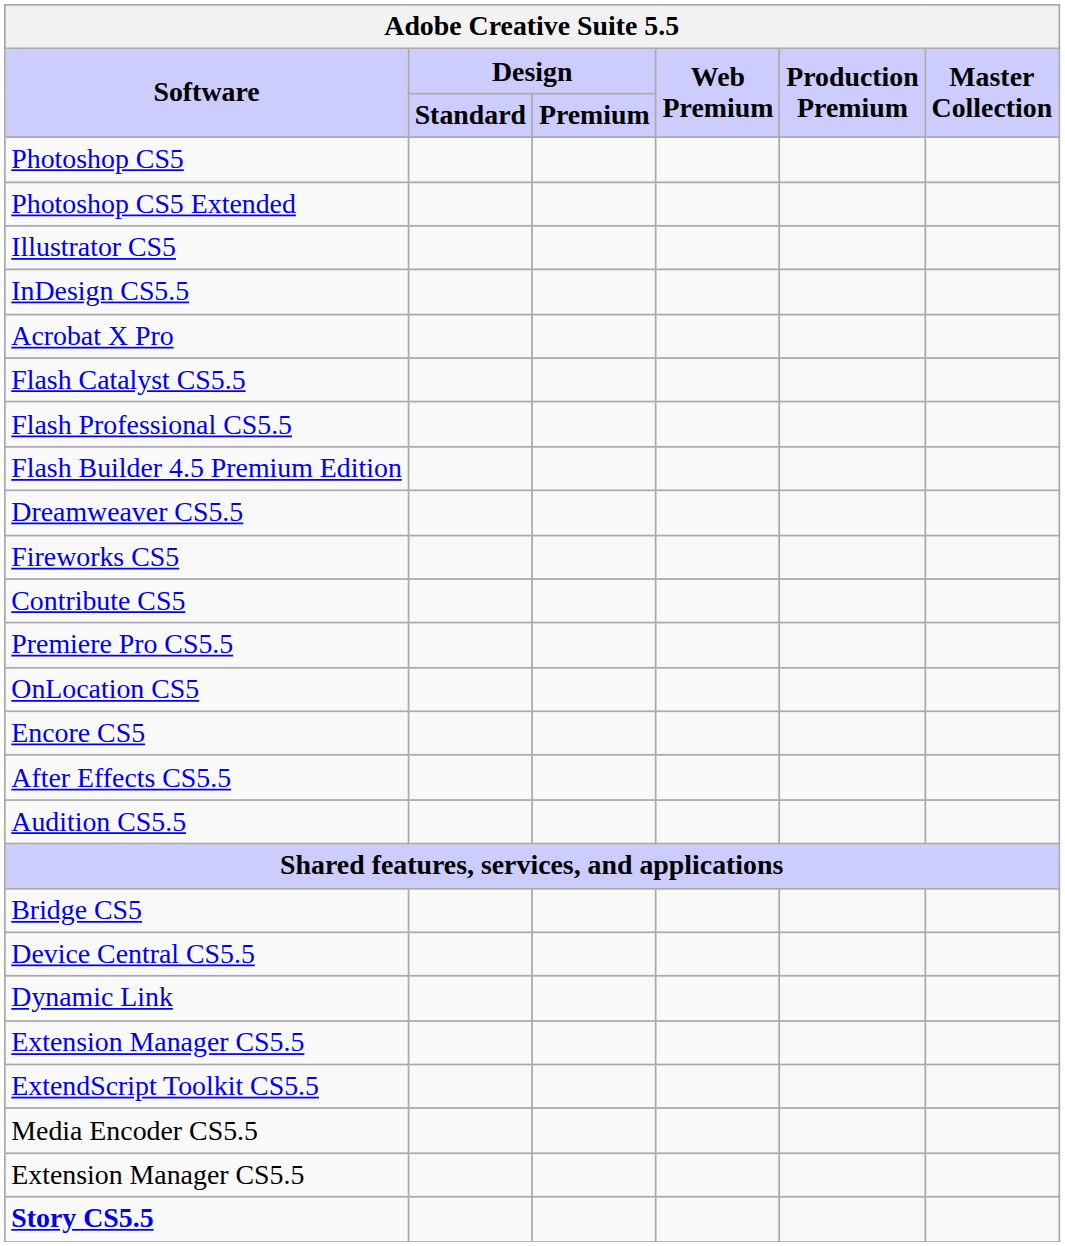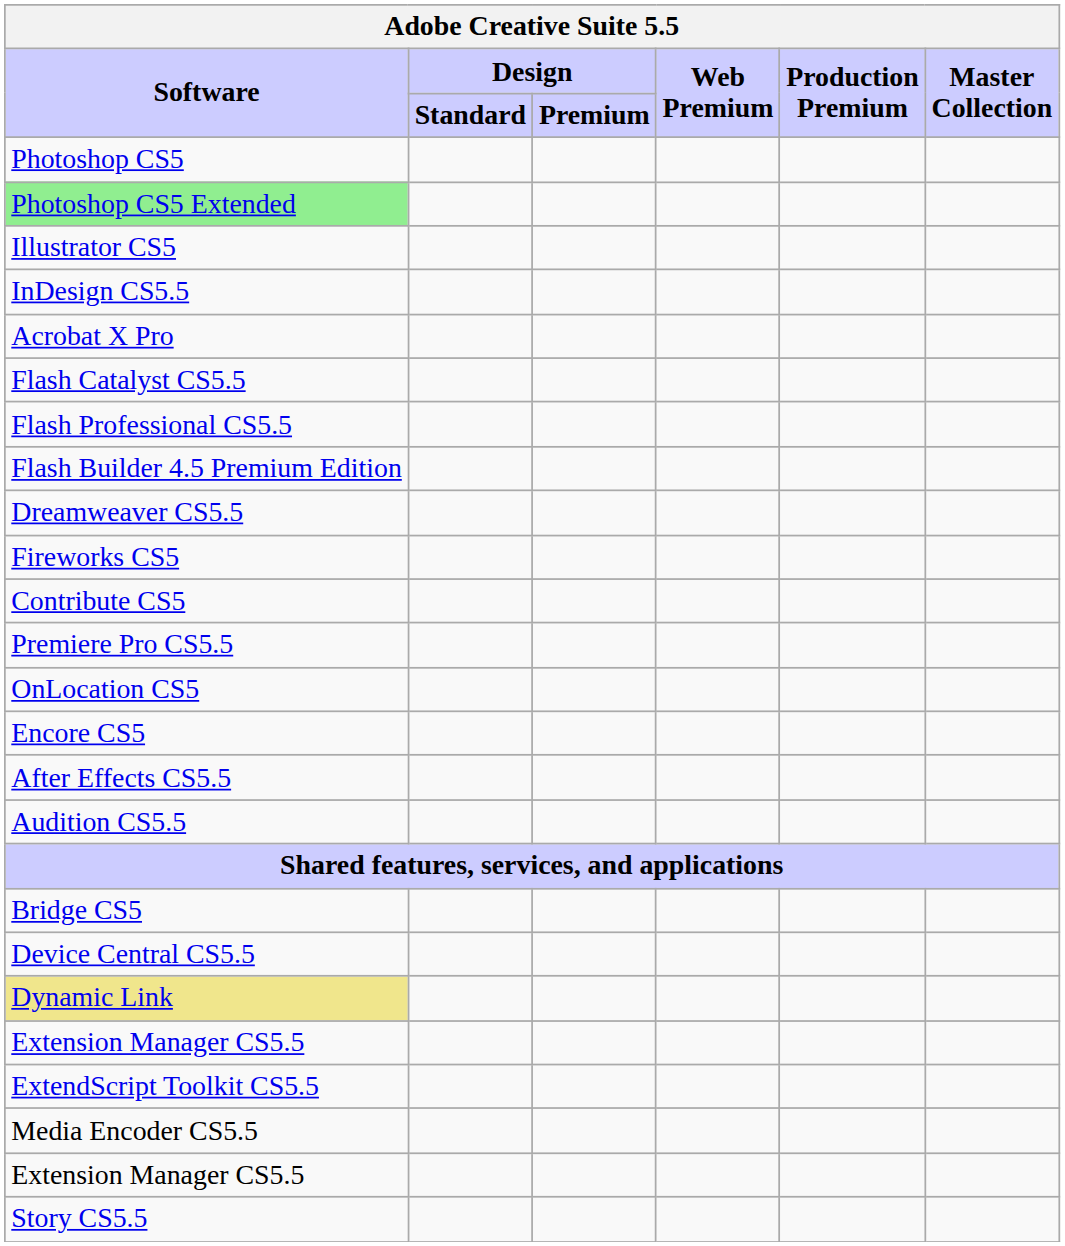(154, 203) no background -> (154, 203) lightgreen background
(92, 997) no background -> (92, 997) khaki background
(82, 1218) bold -> (79, 1218) normal
